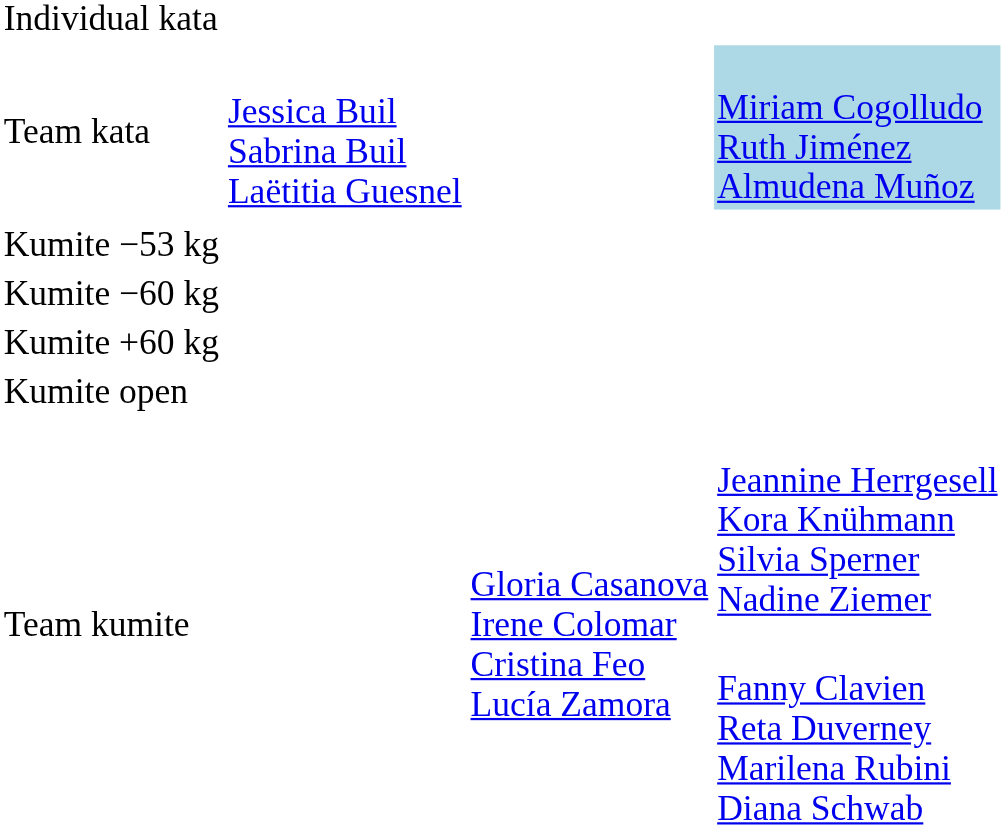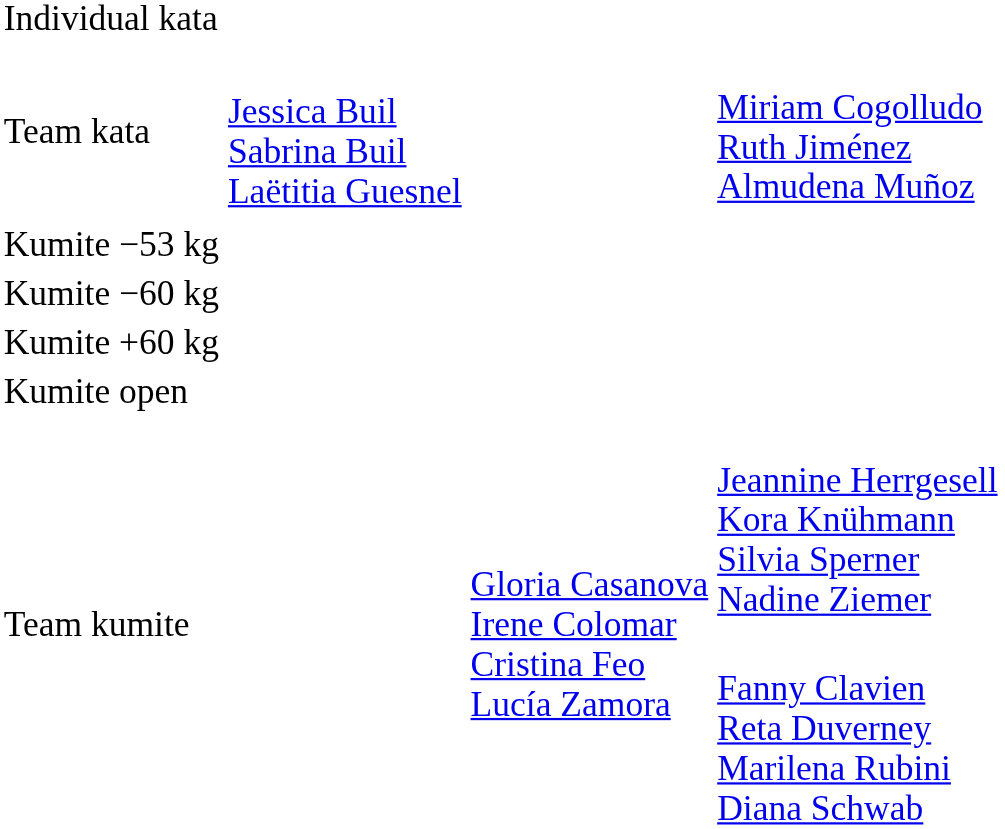(850, 146) lightblue background -> (850, 146) no background
